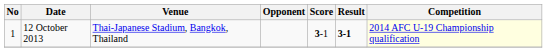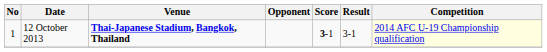(160, 33) normal -> (164, 33) bold
(344, 33) bold -> (349, 33) normal
